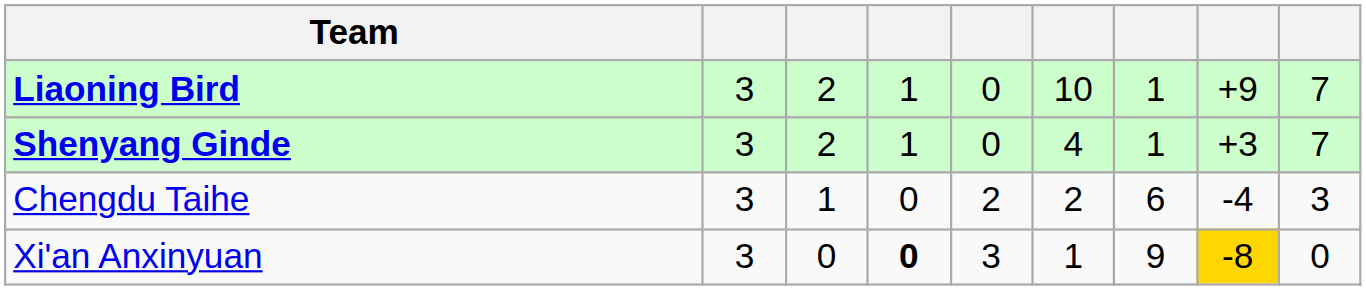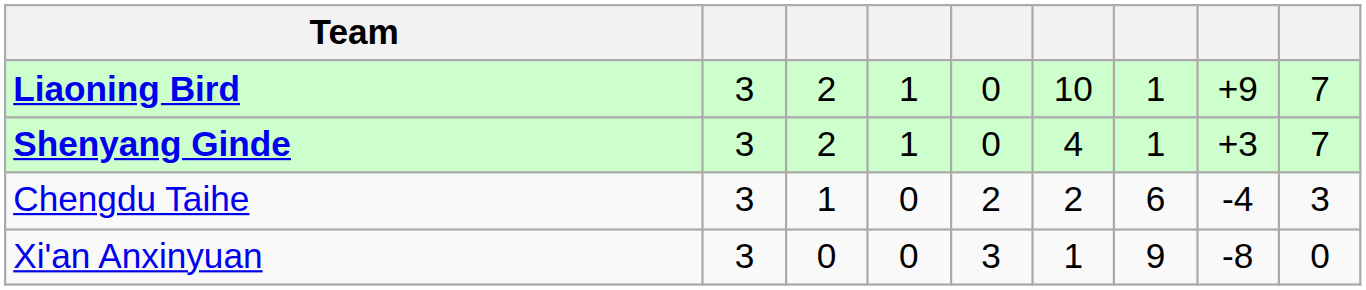(909, 255) bold -> (909, 255) normal
(1238, 255) gold background -> (1238, 255) no background
